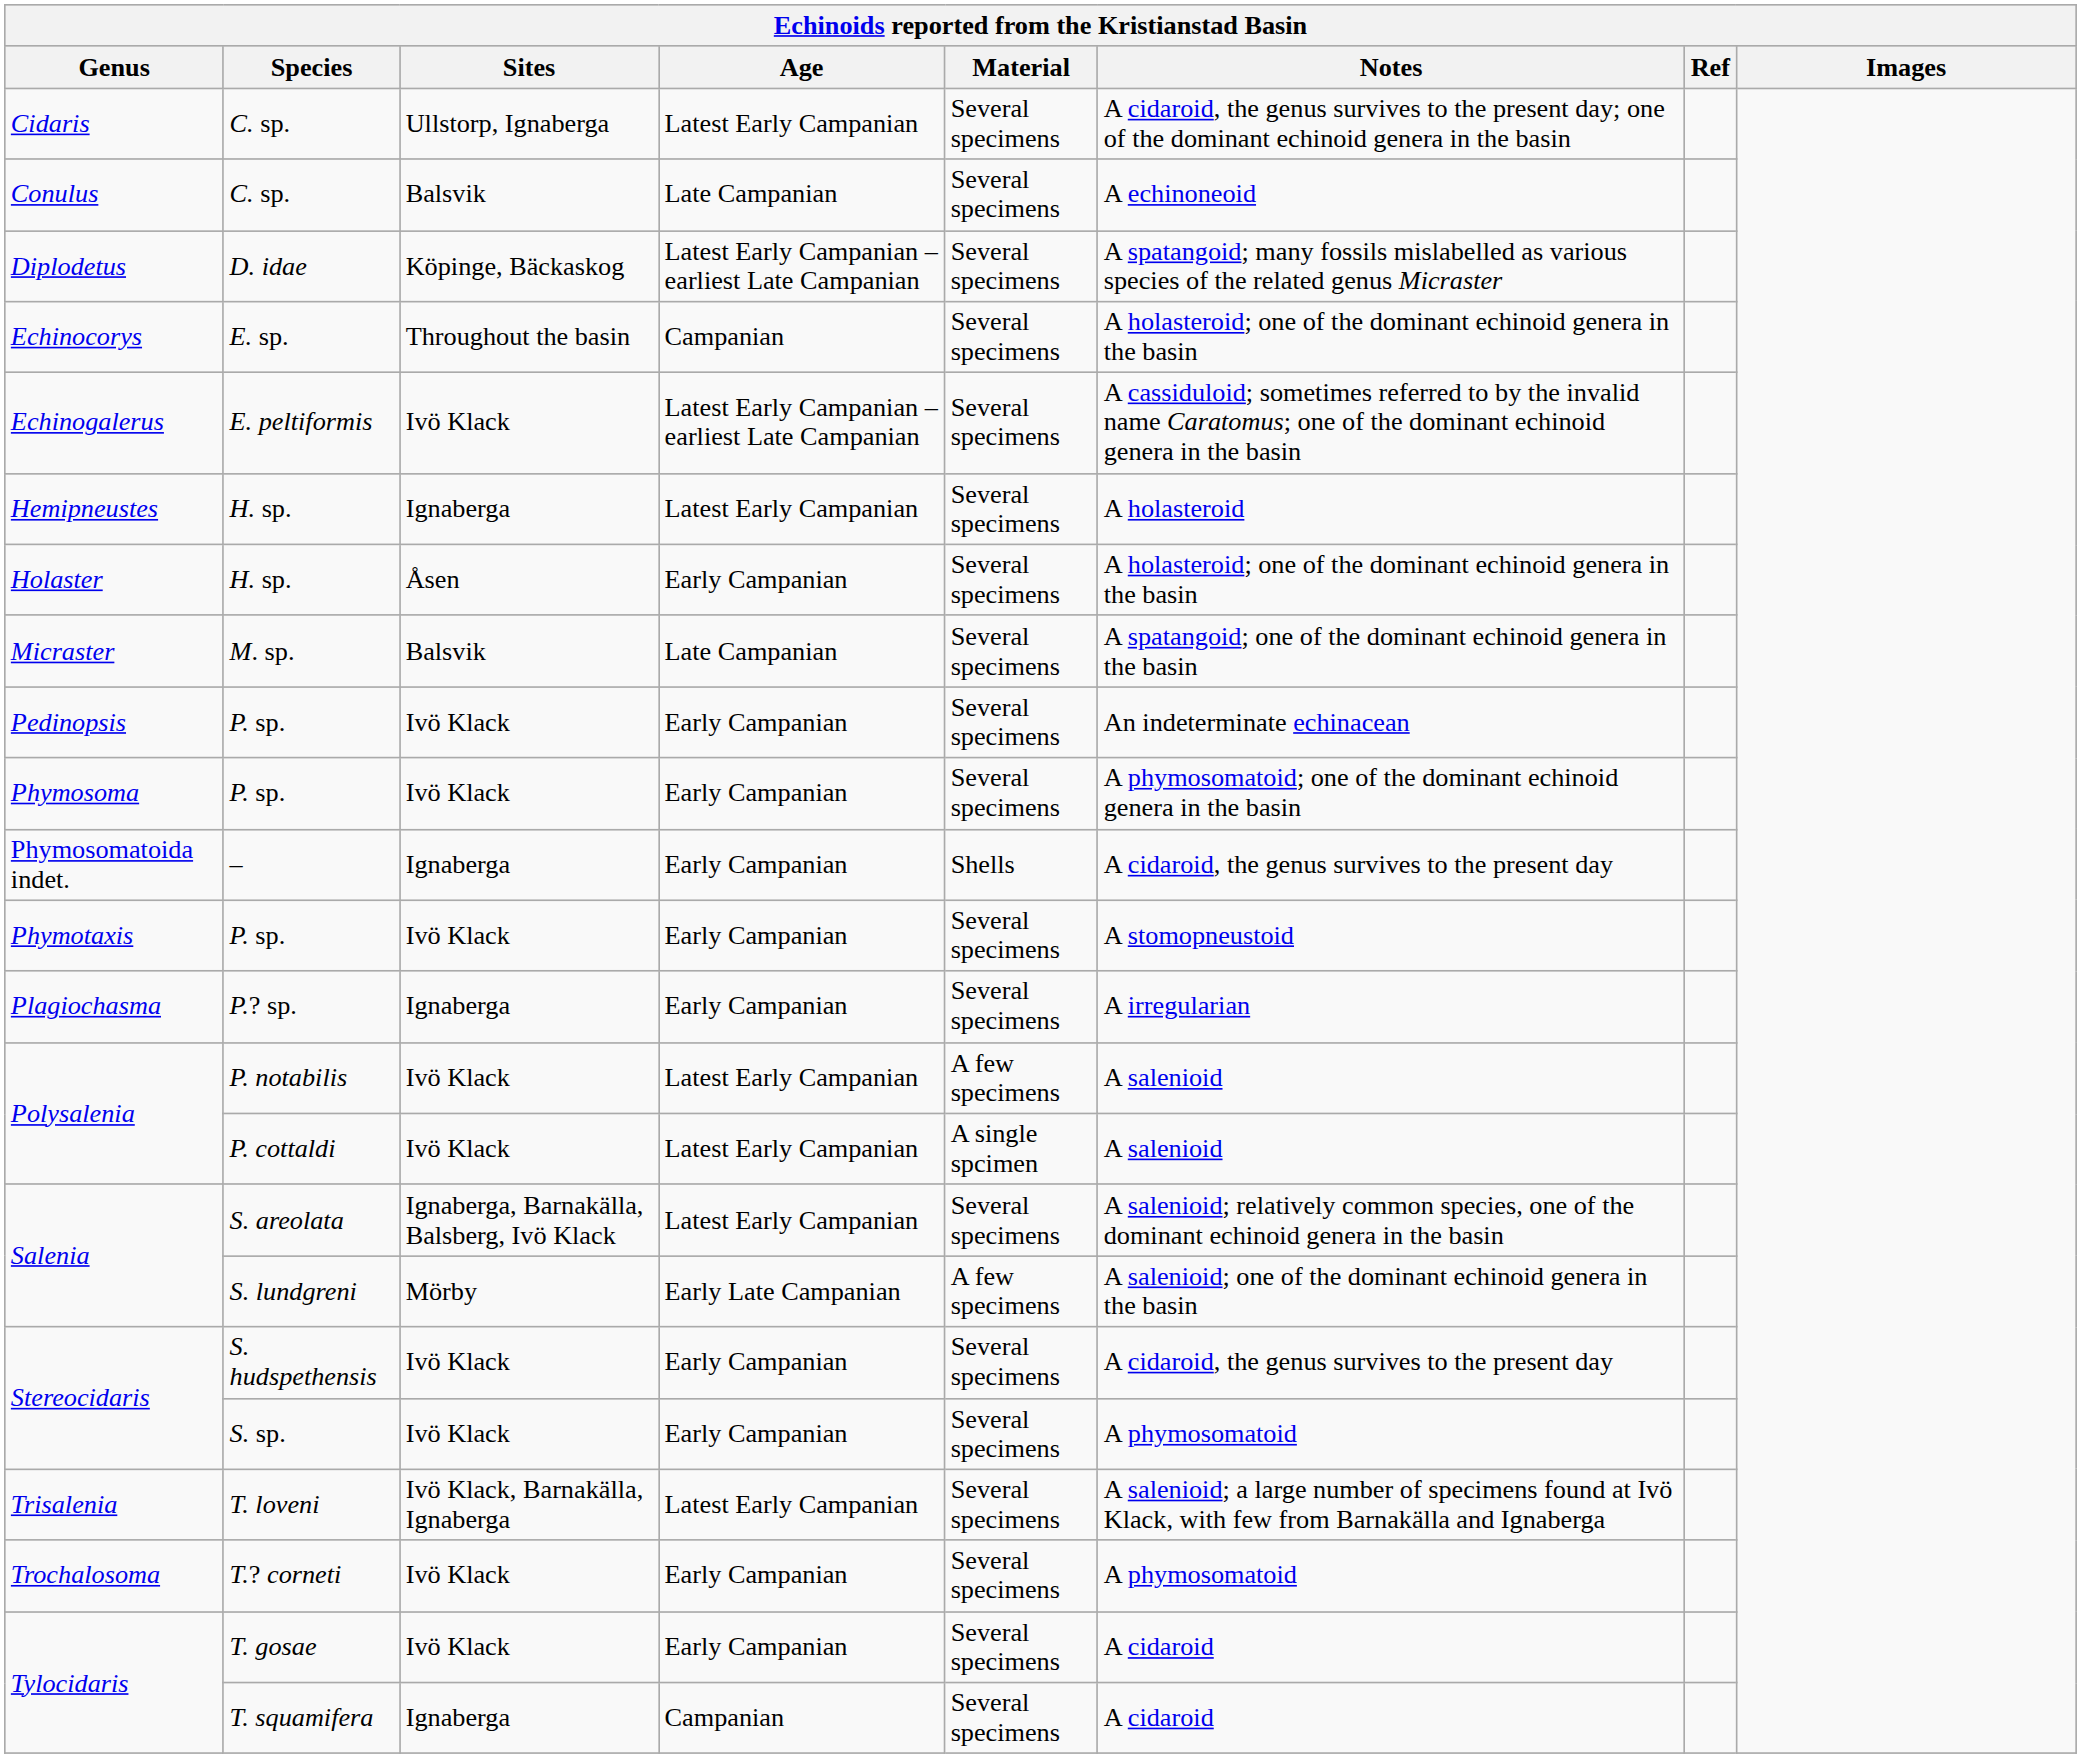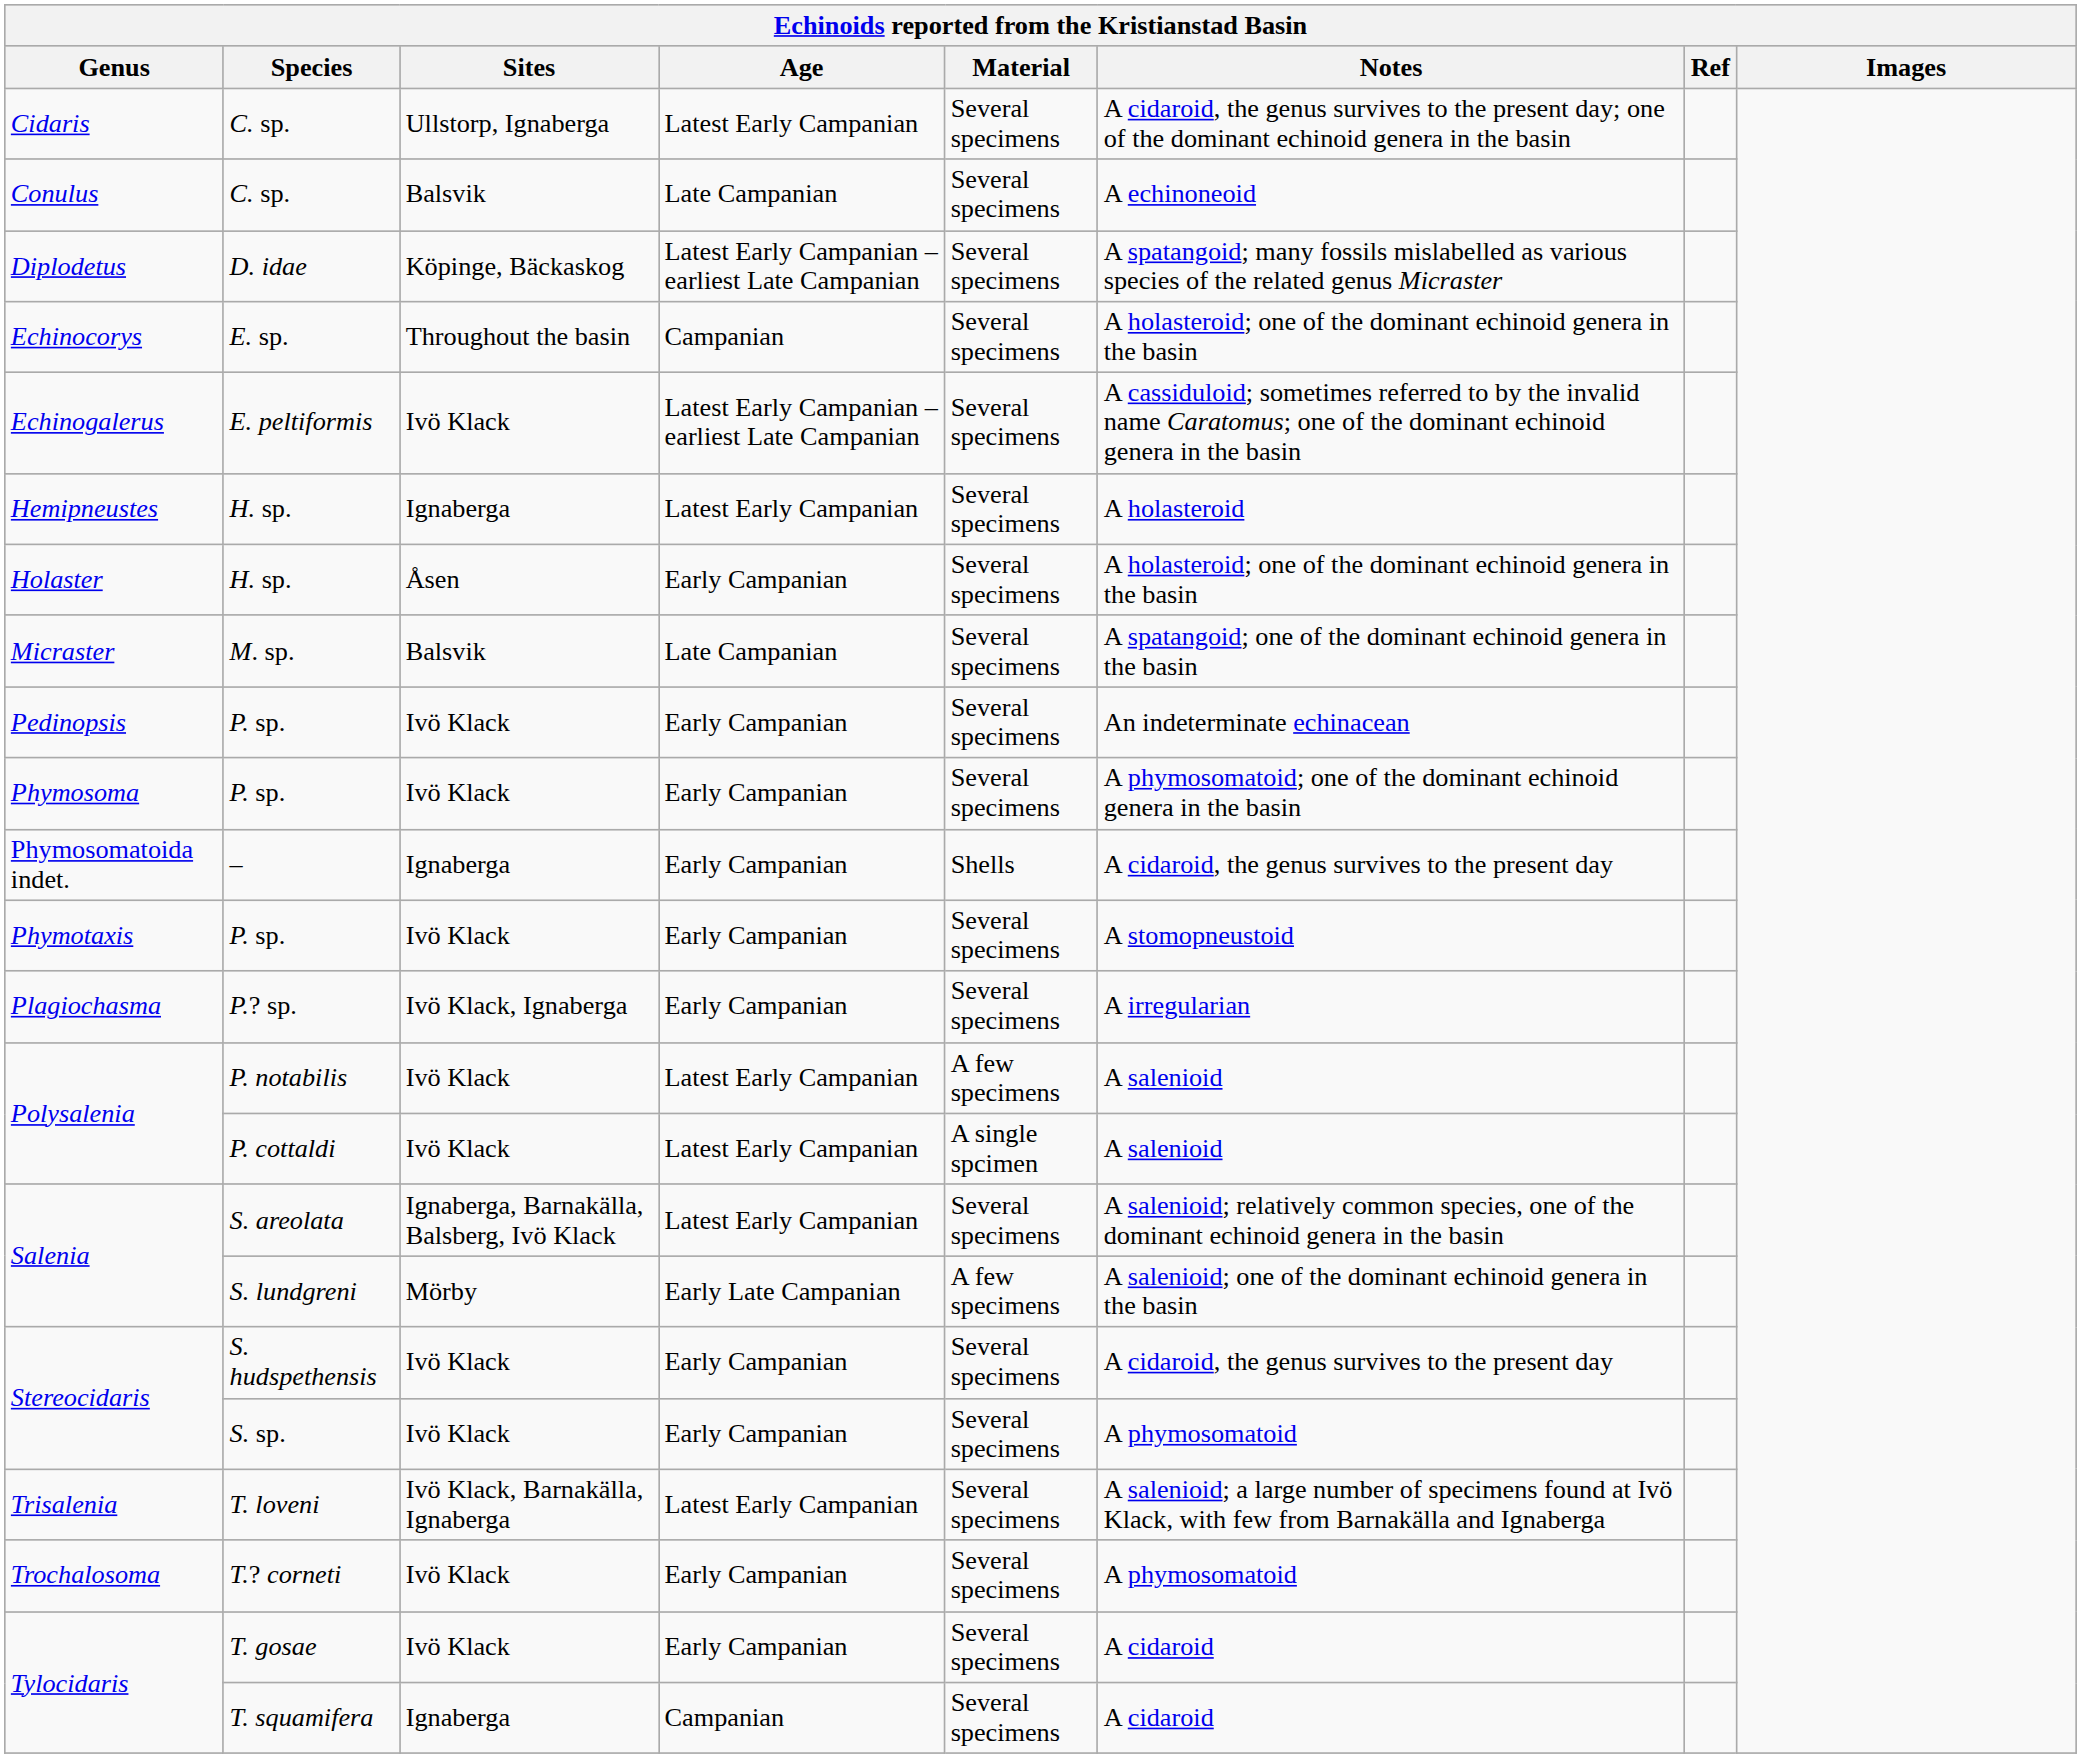(458, 1006) Ignaberga -> (517, 1006) Ivö Klack, Ignaberga
